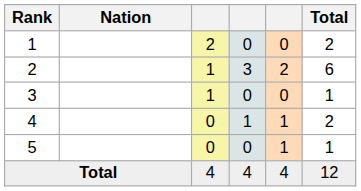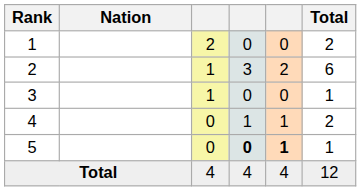(247, 148) normal -> (247, 148) bold
(284, 148) normal -> (284, 148) bold
